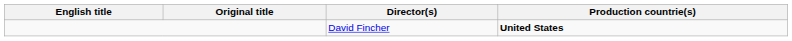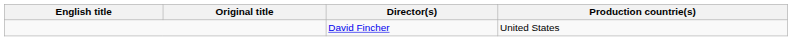(532, 28) bold -> (530, 28) normal
